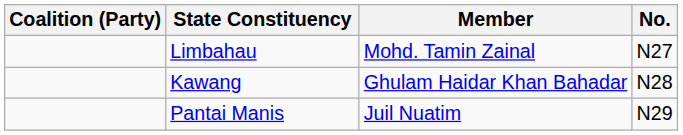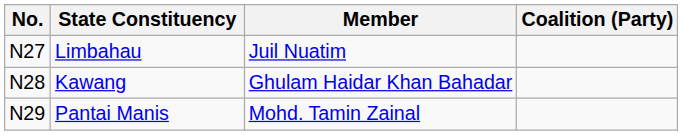columns swapped: (655, 20) <-> (85, 20)
(449, 51) Mohd. Tamin Zainal -> (297, 51) Juil Nuatim
(412, 113) Juil Nuatim -> (334, 113) Mohd. Tamin Zainal
